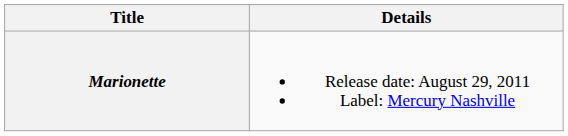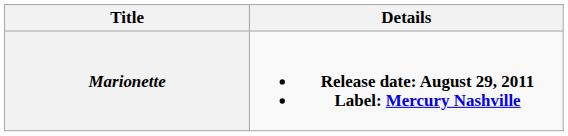(406, 90) normal -> (406, 90) bold
